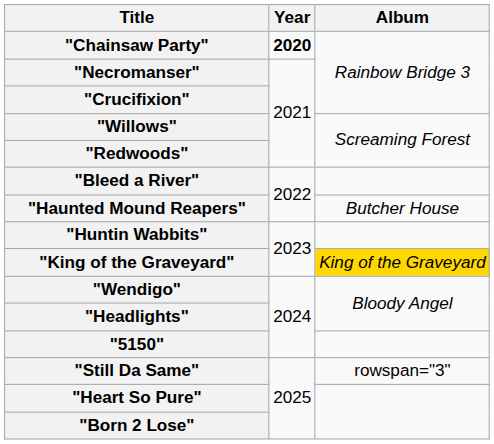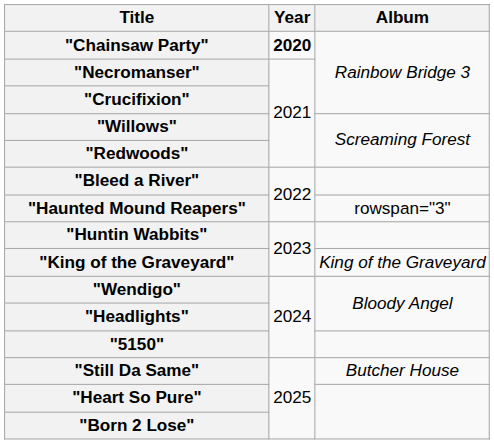(402, 208) Butcher House -> (402, 208) rowspan="3"
(402, 262) gold background -> (402, 262) no background
(402, 371) rowspan="3" -> (402, 371) Butcher House
